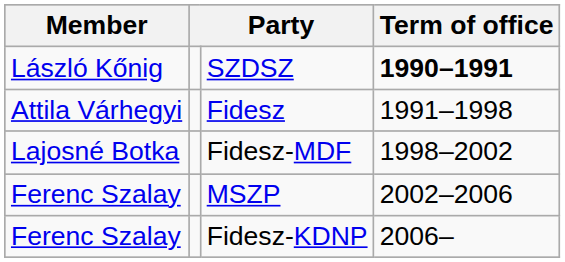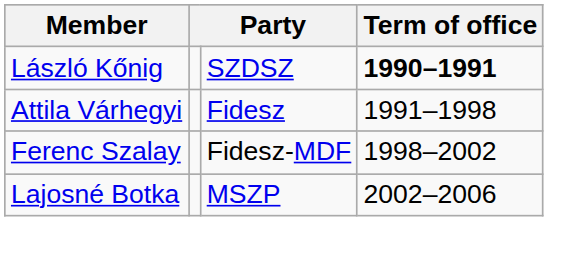(95, 151) Lajosné Botka -> (96, 151) Ferenc Szalay
(96, 194) Ferenc Szalay -> (95, 194) Lajosné Botka
- row: (287, 236)
